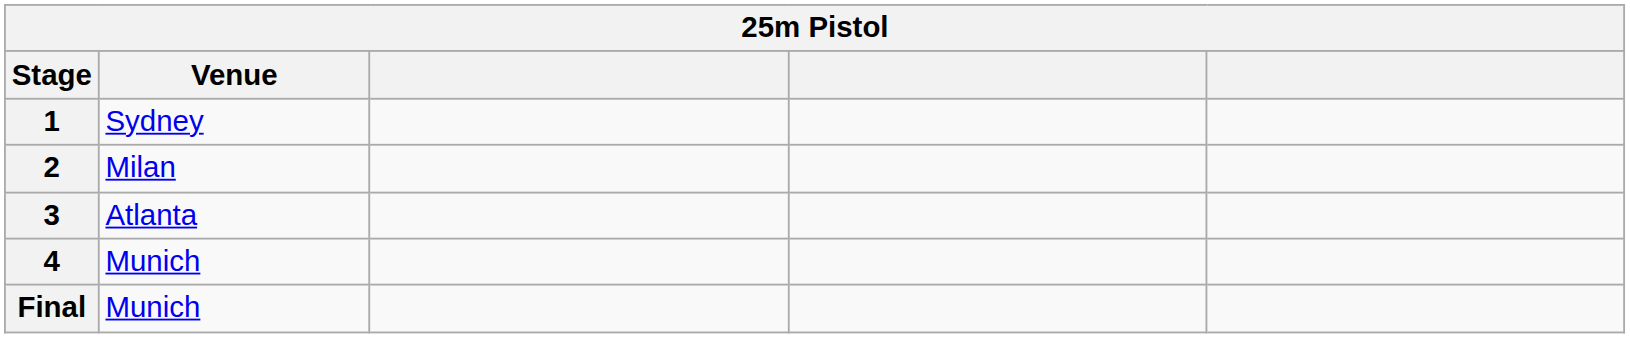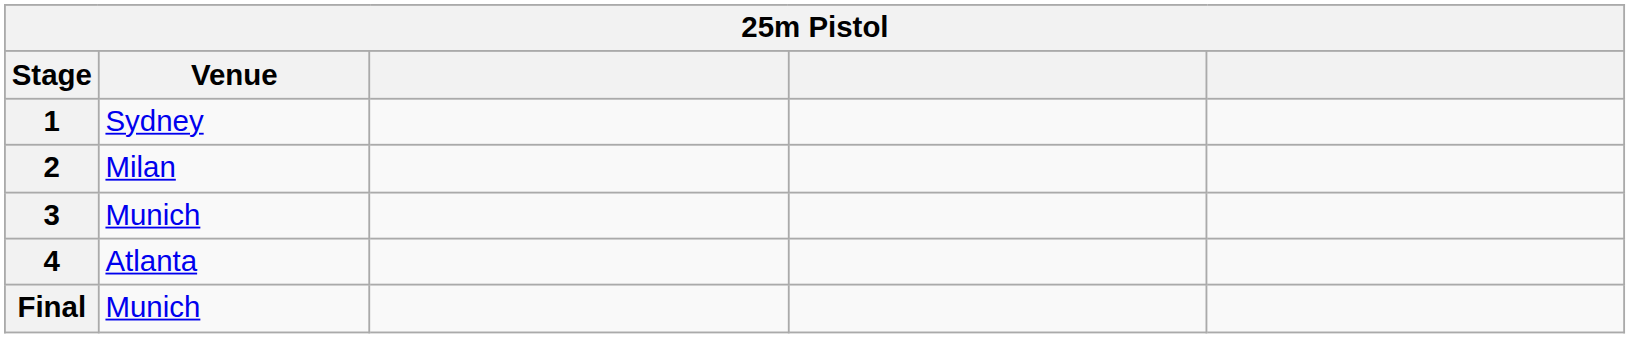(151, 214) Atlanta -> (153, 214) Munich
(153, 261) Munich -> (151, 261) Atlanta
